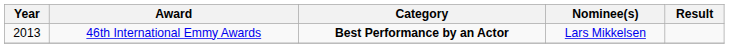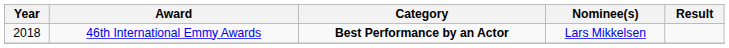(27, 33) 2013 -> (27, 33) 2018
